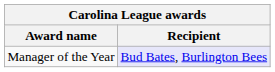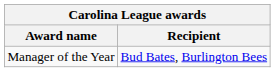(194, 56) lavender background -> (194, 56) no background
